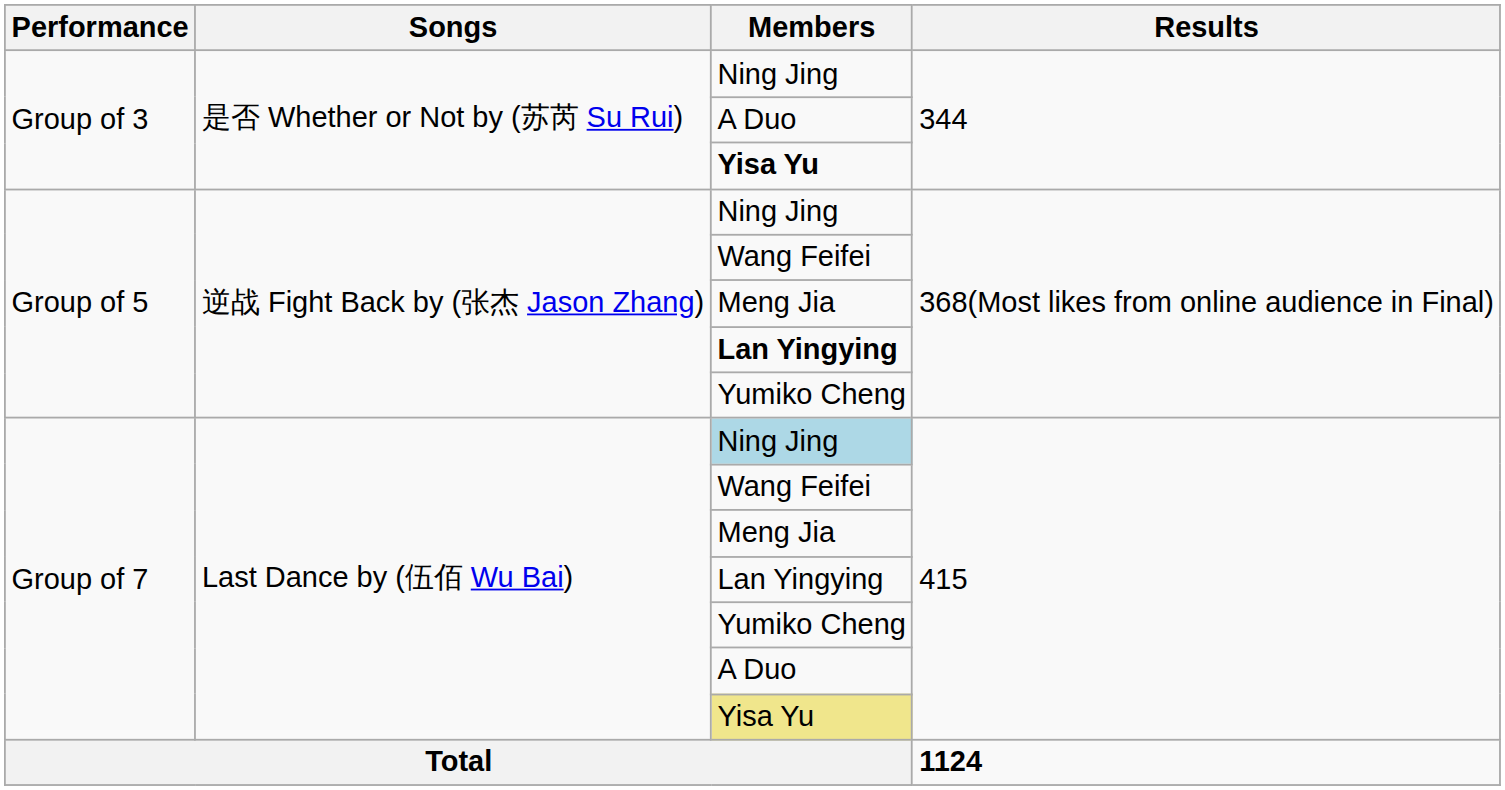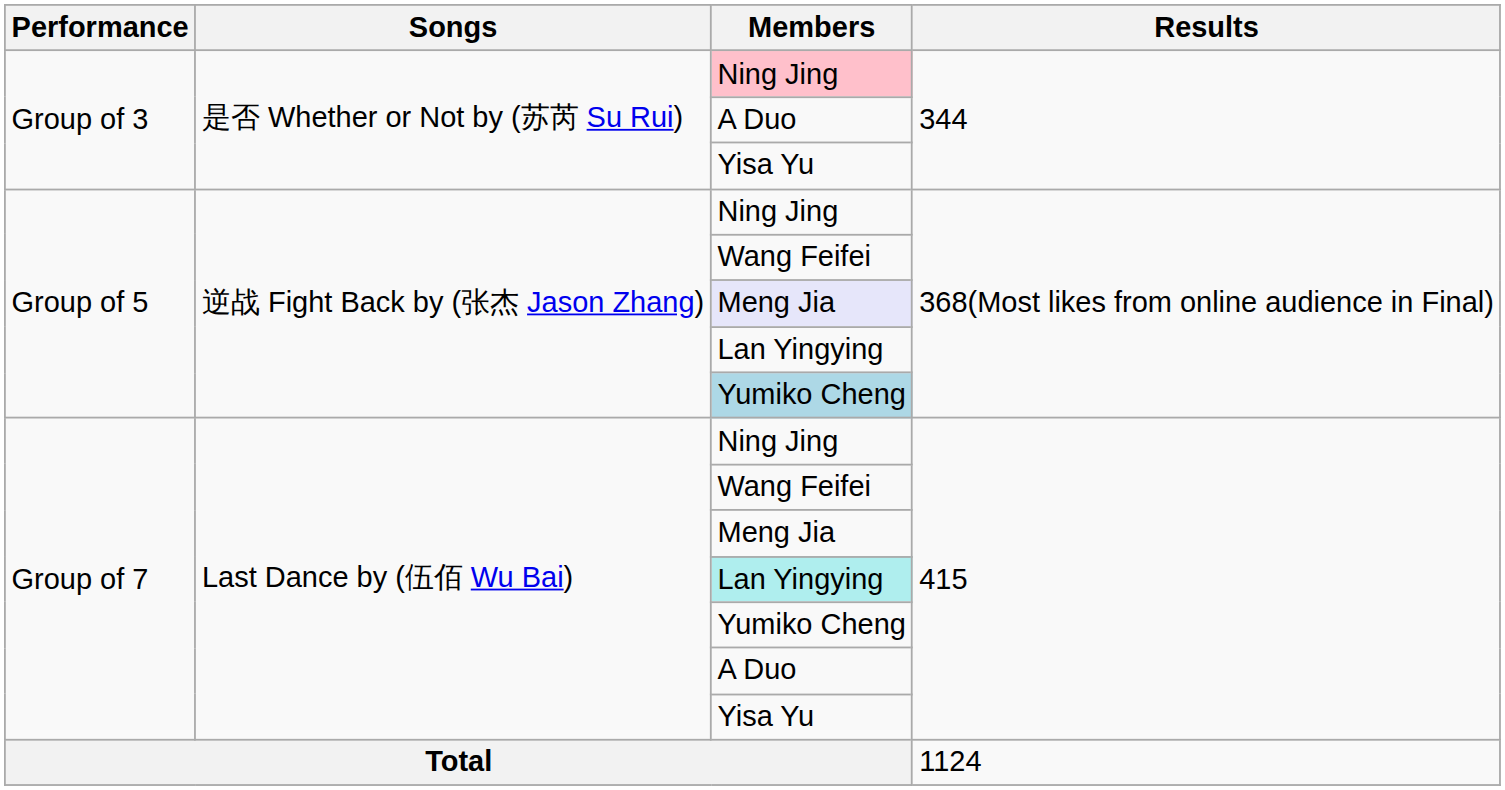(778, 73) no background -> (778, 73) pink background
(768, 165) bold -> (766, 165) normal
(776, 303) no background -> (776, 303) lavender background
(808, 348) bold -> (800, 348) normal
(812, 394) no background -> (812, 394) lightblue background
(778, 440) lightblue background -> (778, 440) no background
(800, 578) no background -> (800, 578) paleturquoise background
(766, 716) khaki background -> (766, 716) no background
(951, 762) bold -> (950, 762) normal
